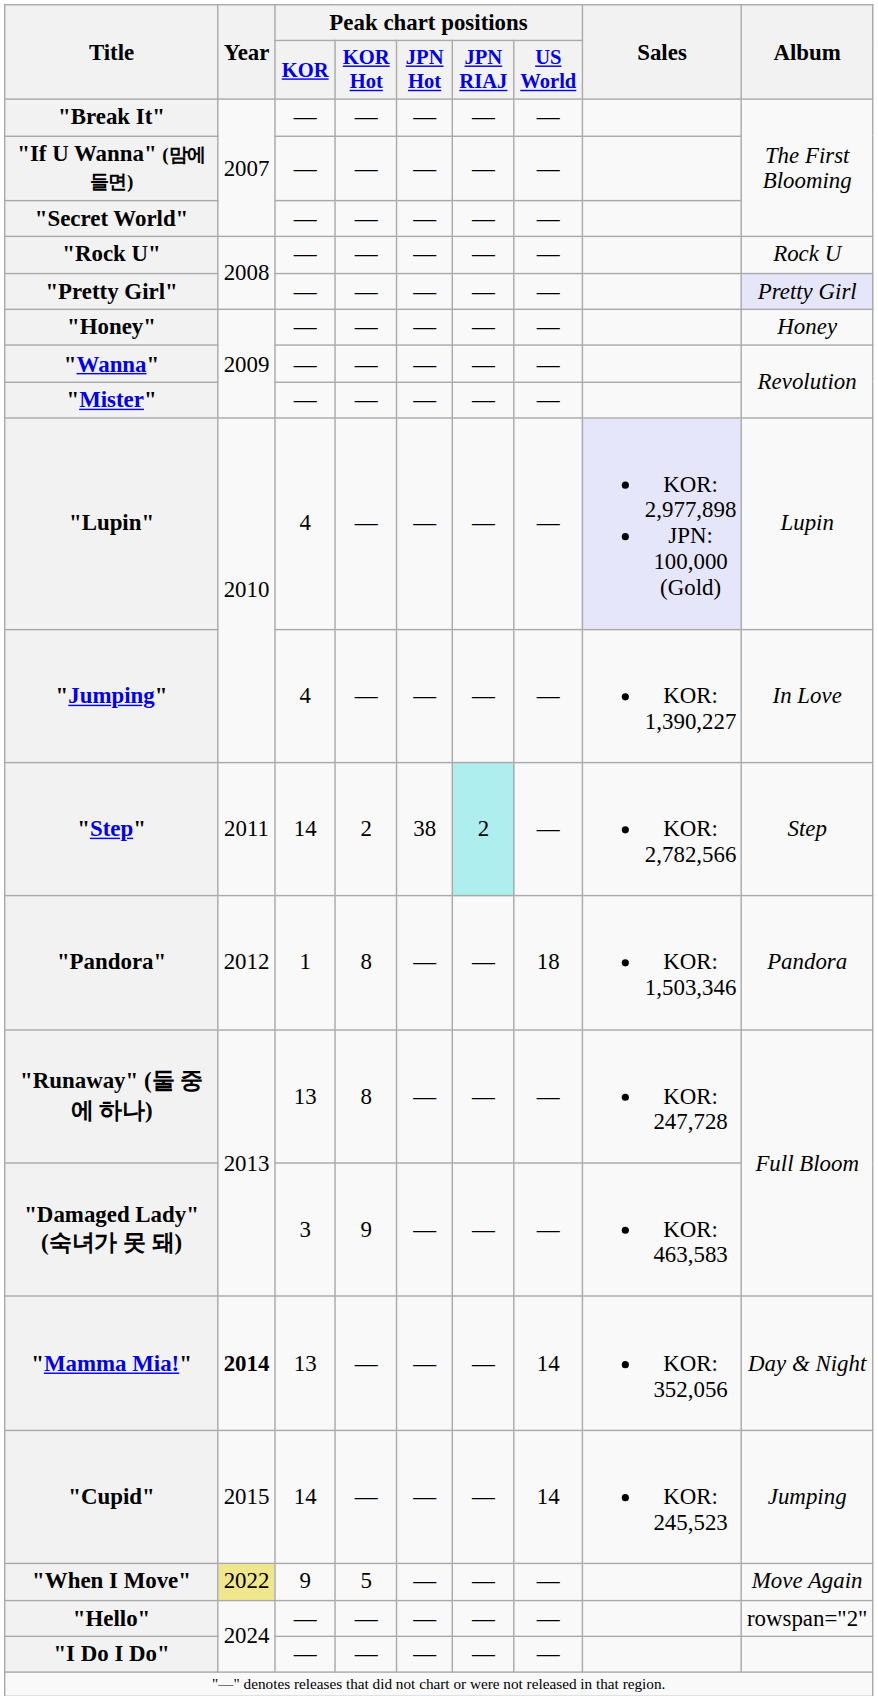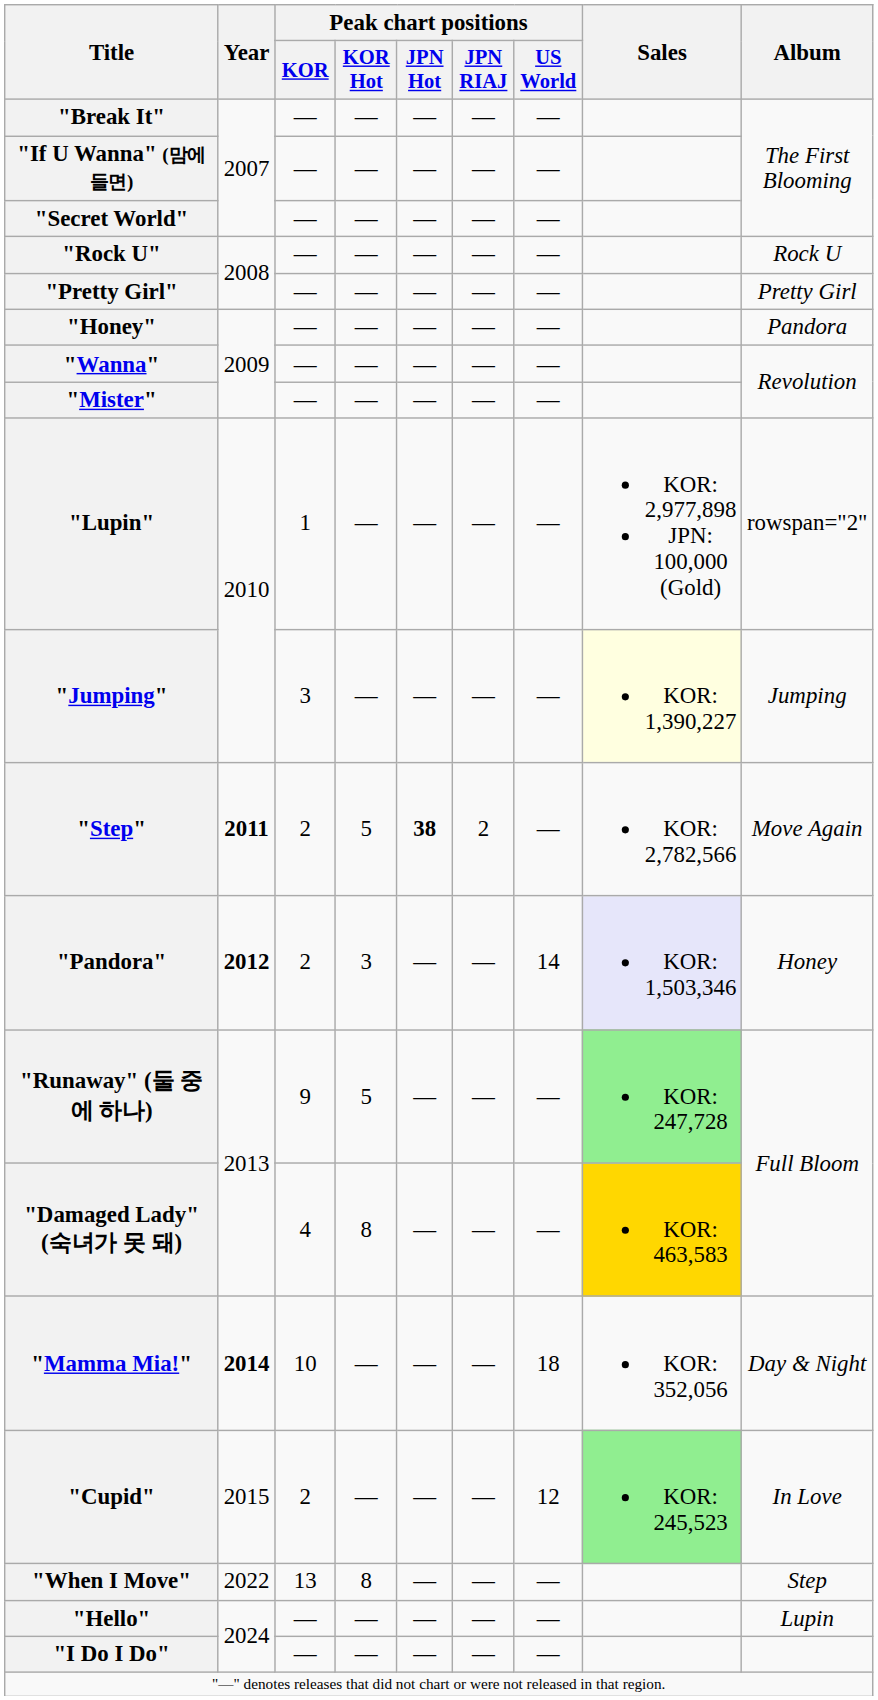(807, 290) lavender background -> (807, 290) no background
(807, 327) Honey -> (807, 327) Pandora
(305, 523) 4 -> (305, 523) 1
(662, 536) lavender background -> (662, 536) no background
(807, 523) Lupin -> (807, 523) rowspan="2"
(305, 695) 4 -> (305, 695) 3
(662, 709) no background -> (662, 709) lightyellow background
(807, 695) In Love -> (807, 695) Jumping
(247, 828) normal -> (247, 828) bold
(305, 828) 14 -> (305, 828) 2
(366, 828) 2 -> (366, 828) 5
(425, 828) normal -> (425, 828) bold
(483, 828) paleturquoise background -> (483, 828) no background
(807, 828) Step -> (807, 828) Move Again
(247, 962) normal -> (247, 962) bold
(305, 962) 1 -> (305, 962) 2
(366, 962) 8 -> (366, 962) 3
(548, 962) 18 -> (548, 962) 14
(662, 976) no background -> (662, 976) lavender background
(807, 962) Pandora -> (807, 962) Honey
(305, 1096) 13 -> (305, 1096) 9
(366, 1096) 8 -> (366, 1096) 5
(662, 1109) no background -> (662, 1109) lightgreen background
(305, 1229) 3 -> (305, 1229) 4
(366, 1229) 9 -> (366, 1229) 8
(662, 1243) no background -> (662, 1243) gold background
(305, 1363) 13 -> (305, 1363) 10
(548, 1363) 14 -> (548, 1363) 18
(305, 1496) 14 -> (305, 1496) 2
(548, 1496) 14 -> (548, 1496) 12
(662, 1510) no background -> (662, 1510) lightgreen background
(807, 1496) Jumping -> (807, 1496) In Love
(247, 1581) khaki background -> (247, 1581) no background
(305, 1581) 9 -> (305, 1581) 13
(366, 1581) 5 -> (366, 1581) 8
(807, 1581) Move Again -> (807, 1581) Step
(807, 1617) rowspan="2" -> (807, 1617) Lupin
